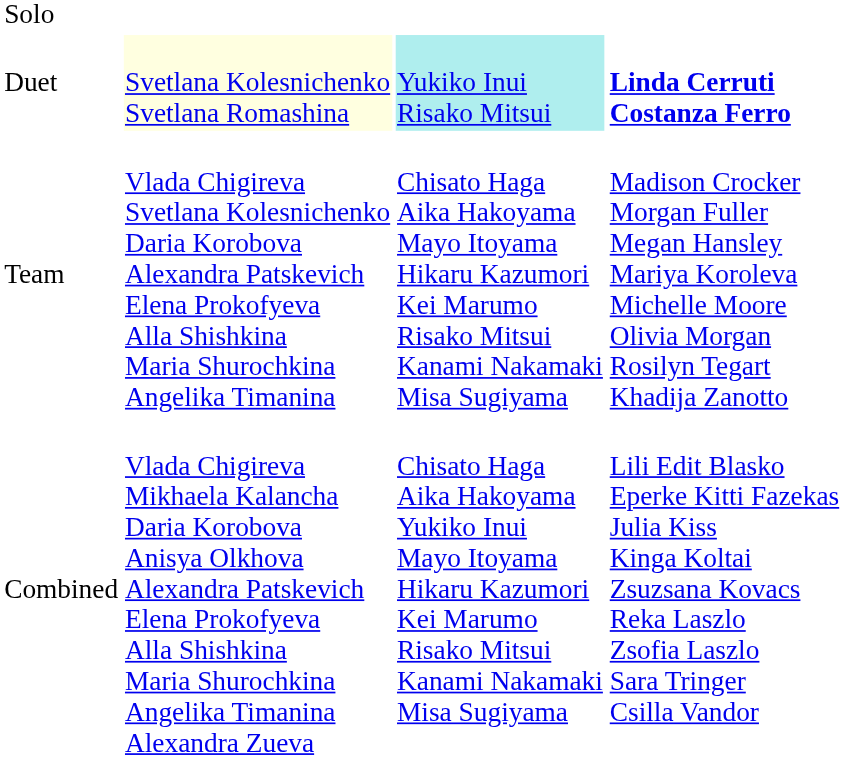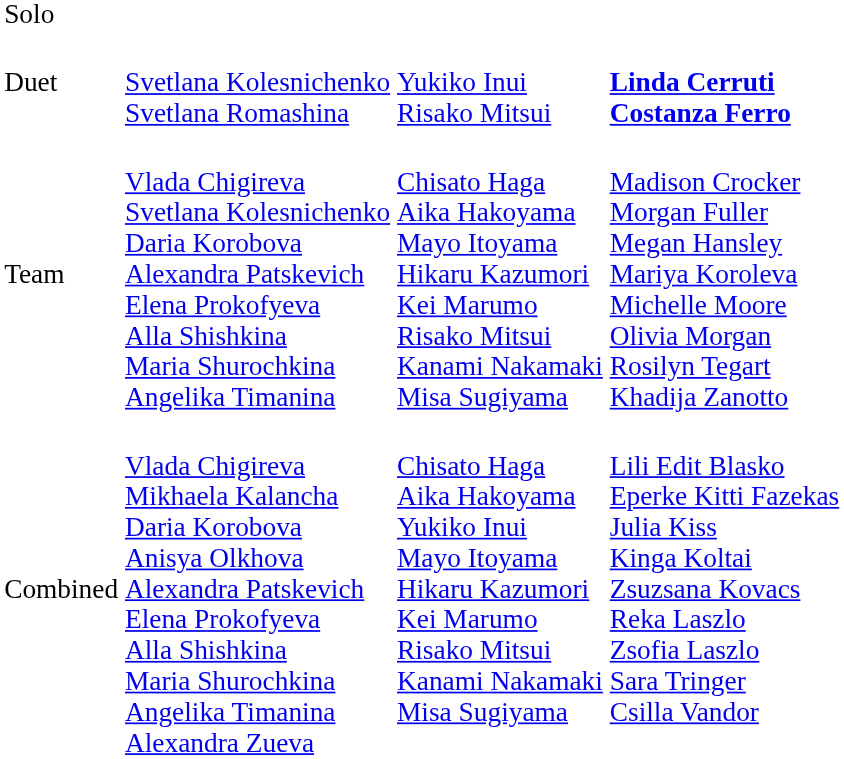(258, 97) lightyellow background -> (258, 97) no background
(474, 97) paleturquoise background -> (474, 97) no background
